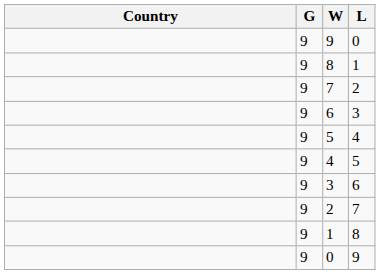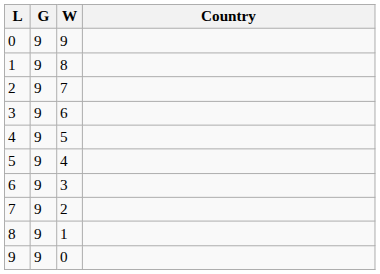columns swapped: (150, 16) <-> (361, 16)
